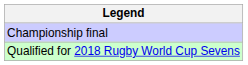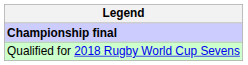(57, 32) normal -> (62, 32) bold
